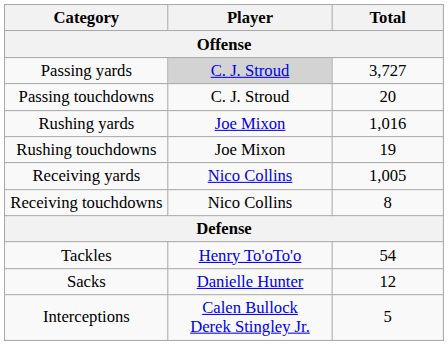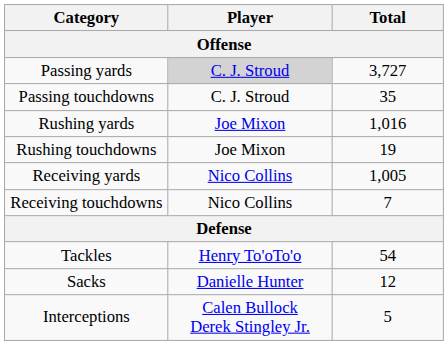(388, 96) 20 -> (388, 96) 35
(388, 202) 8 -> (388, 202) 7
